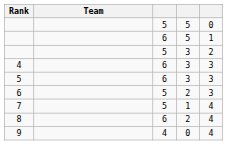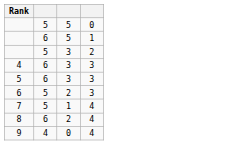- column: (93, 11)
